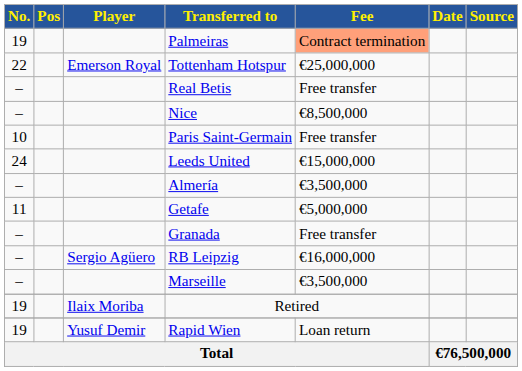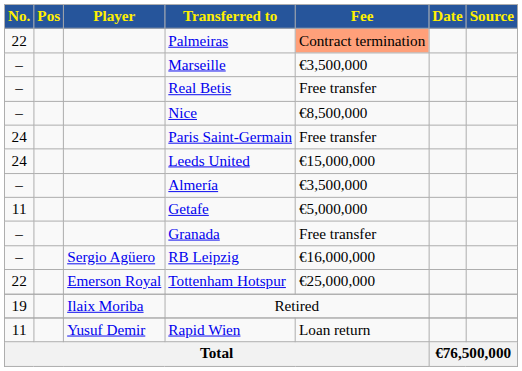(19, 40) 19 -> (19, 40) 22
rows swapped: (197, 281) <-> (227, 64)
(19, 137) 10 -> (19, 137) 24
(19, 329) 19 -> (19, 329) 11
